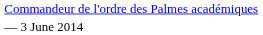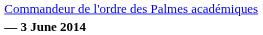(44, 26) normal -> (45, 26) bold
